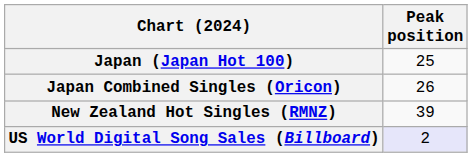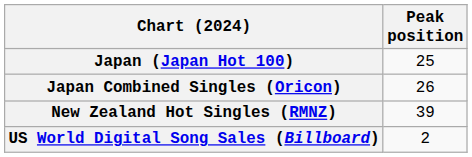(425, 139) lavender background -> (425, 139) no background
